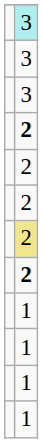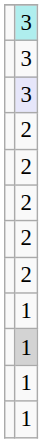(26, 94) no background -> (26, 94) lavender background
(26, 130) bold -> (26, 130) normal
(26, 238) khaki background -> (26, 238) no background
(26, 274) bold -> (26, 274) normal
(26, 346) no background -> (26, 346) lightgrey background
